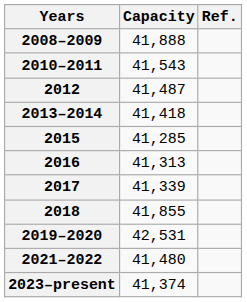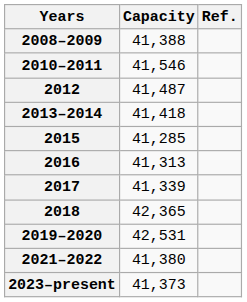(159, 41) 41,888 -> (159, 41) 41,388
(159, 65) 41,543 -> (159, 65) 41,546
(159, 212) 41,855 -> (159, 212) 42,365
(159, 260) 41,480 -> (159, 260) 41,380
(159, 285) 41,374 -> (159, 285) 41,373
